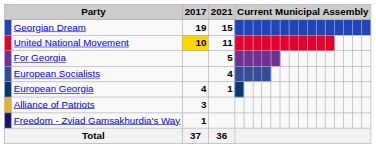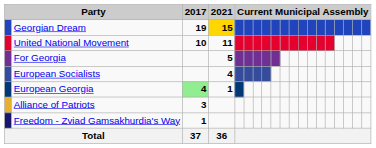(227, 27) no background -> (227, 27) gold background
(201, 43) gold background -> (201, 43) no background
(204, 89) no background -> (204, 89) lightgreen background
